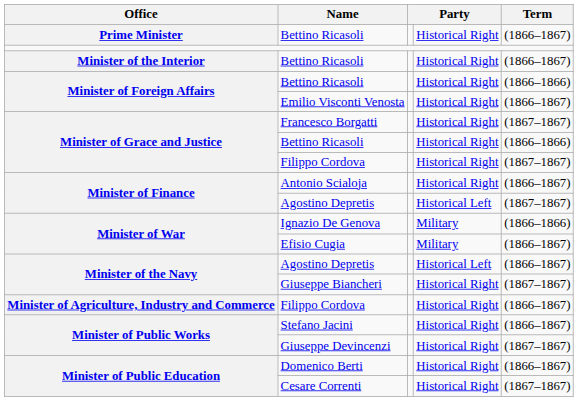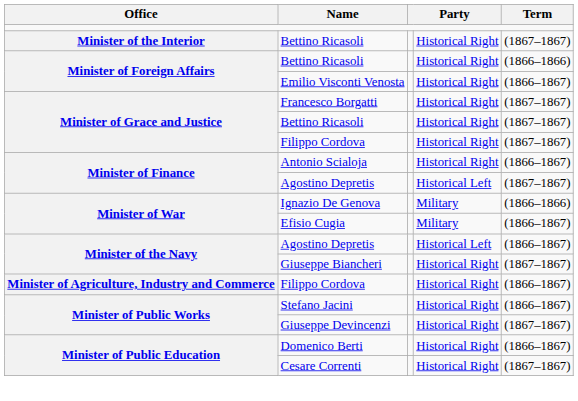- row: (141, 34)
(537, 61) (1866–1867) -> (537, 40) (1867–1867)
(537, 142) (1866–1866) -> (537, 122) (1867–1867)
